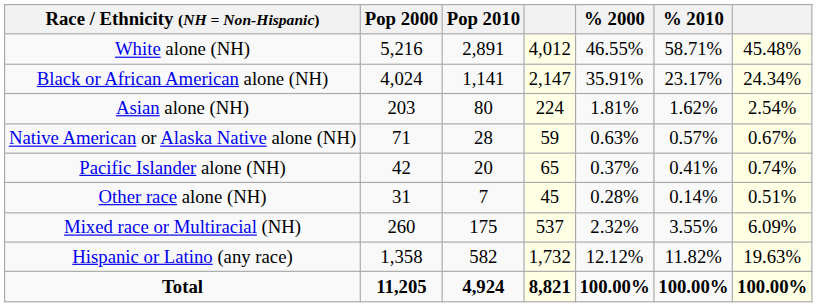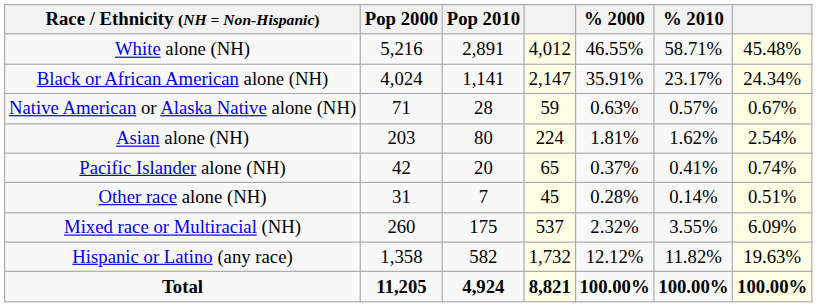rows swapped: (183, 138) <-> (183, 108)
